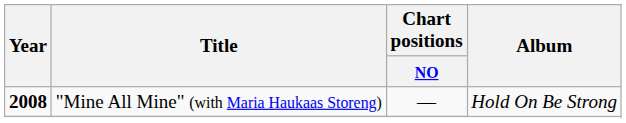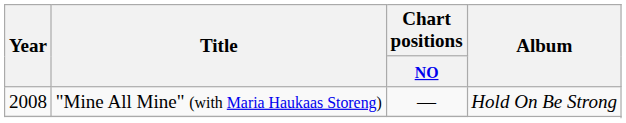(28, 101) bold -> (28, 101) normal
